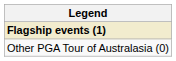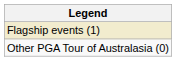(56, 31) bold -> (53, 31) normal
